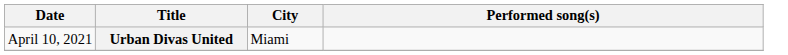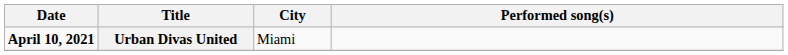(50, 38) normal -> (51, 38) bold
